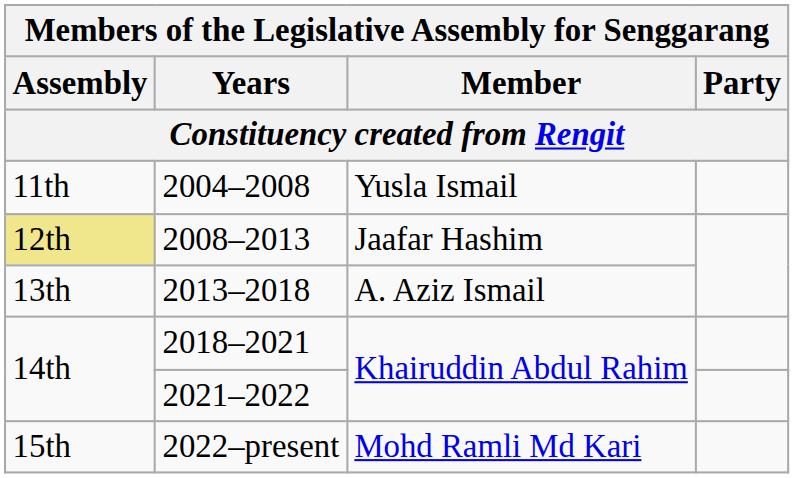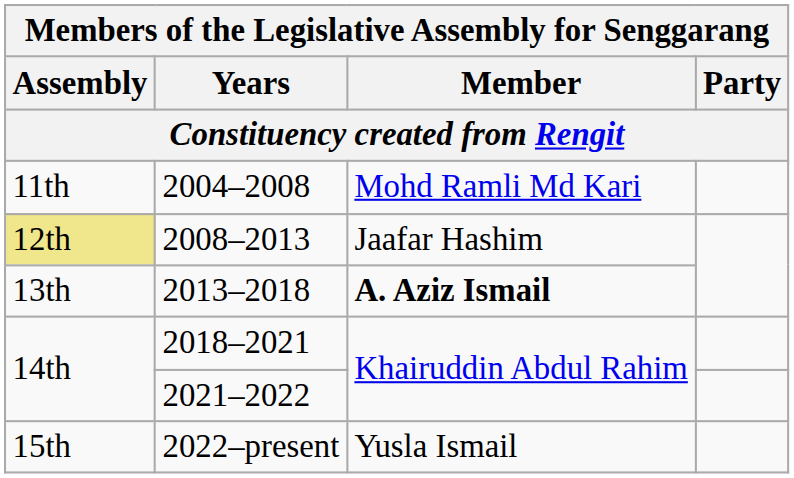(436, 186) Yusla Ismail -> (498, 186) Mohd Ramli Md Kari
(450, 290) normal -> (452, 290) bold
(498, 446) Mohd Ramli Md Kari -> (436, 446) Yusla Ismail
